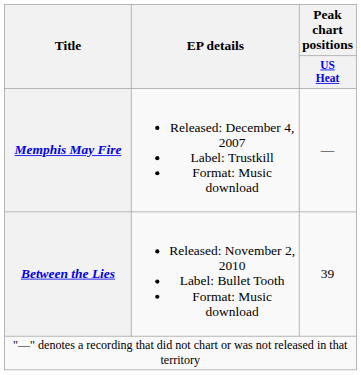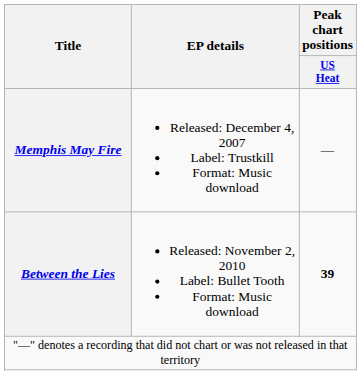(328, 274) normal -> (328, 274) bold
